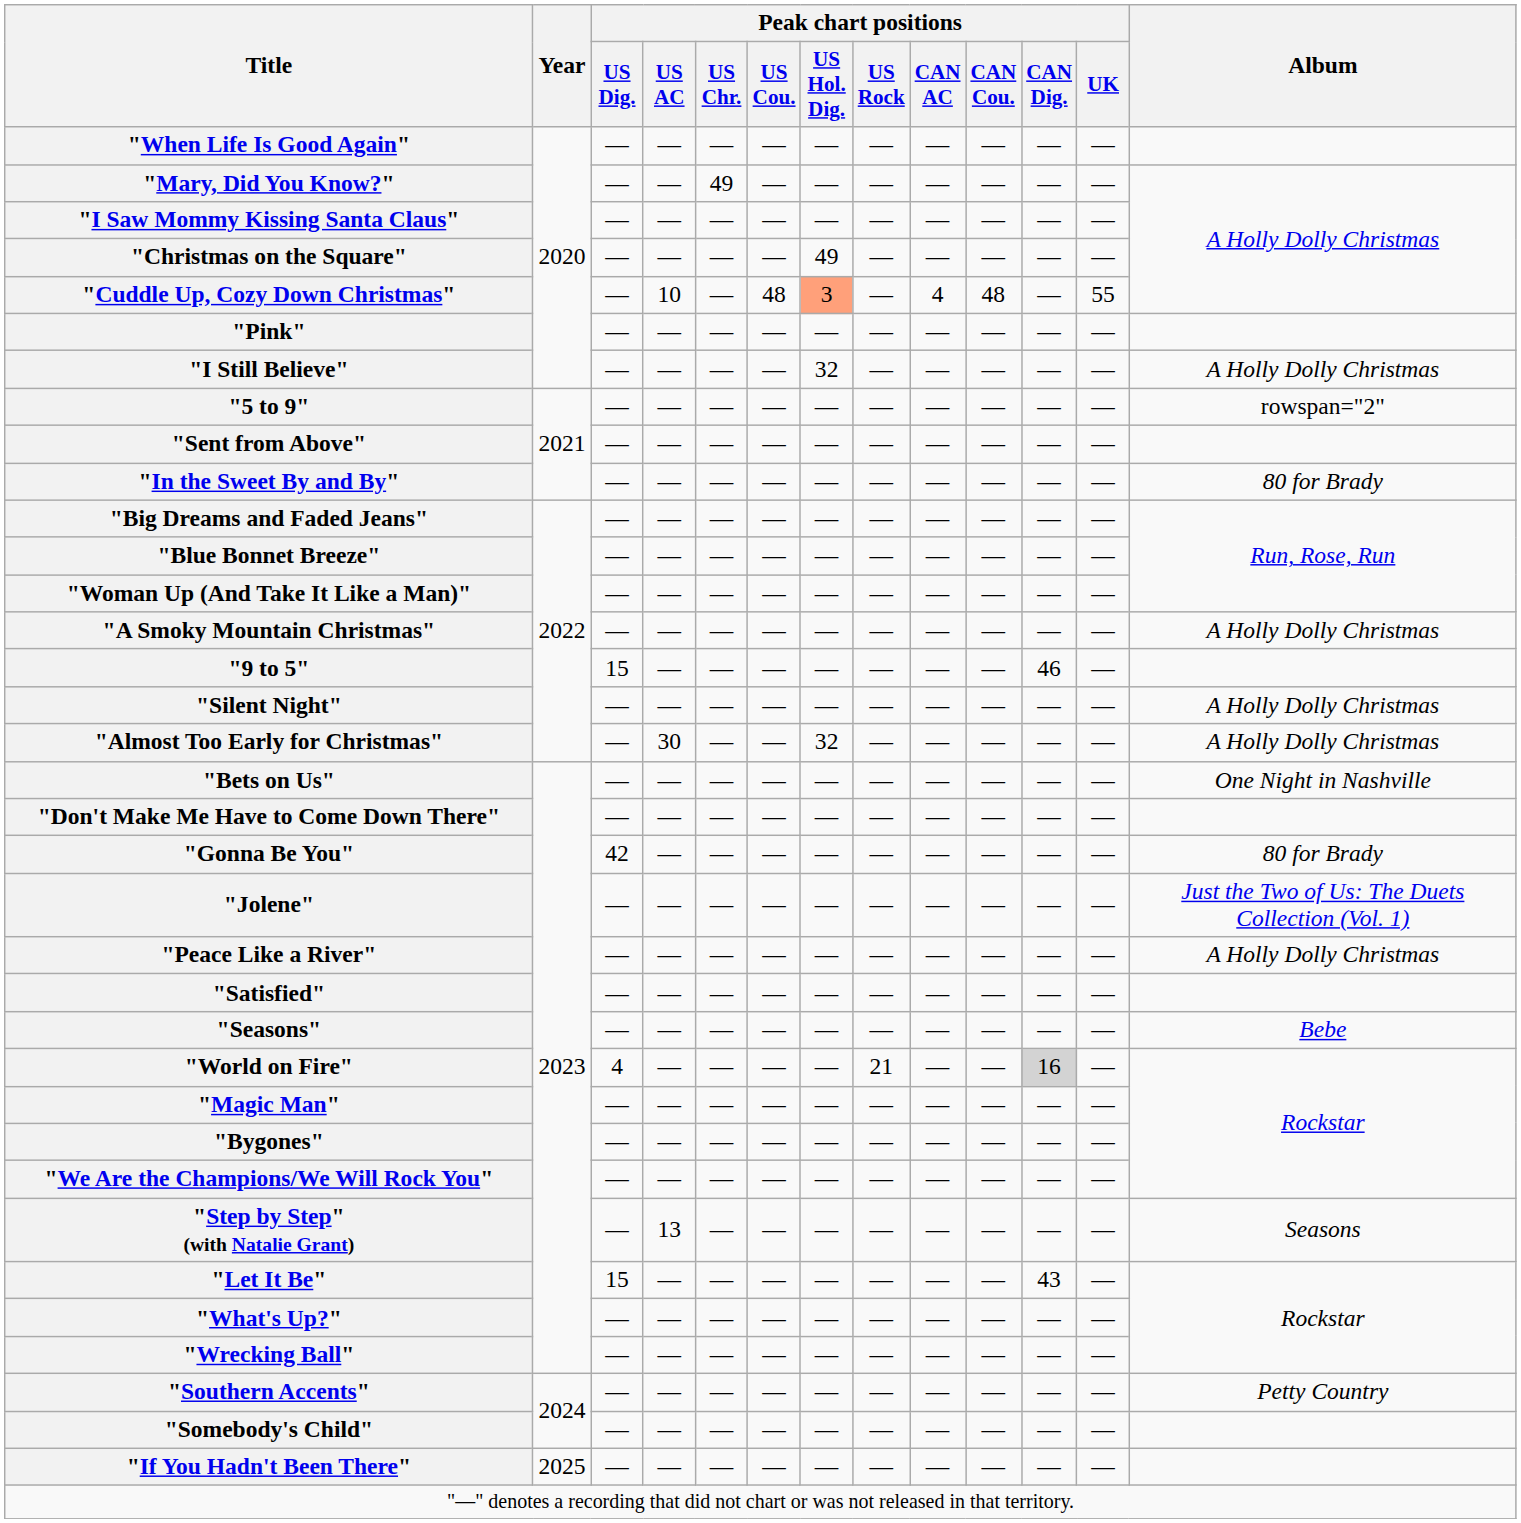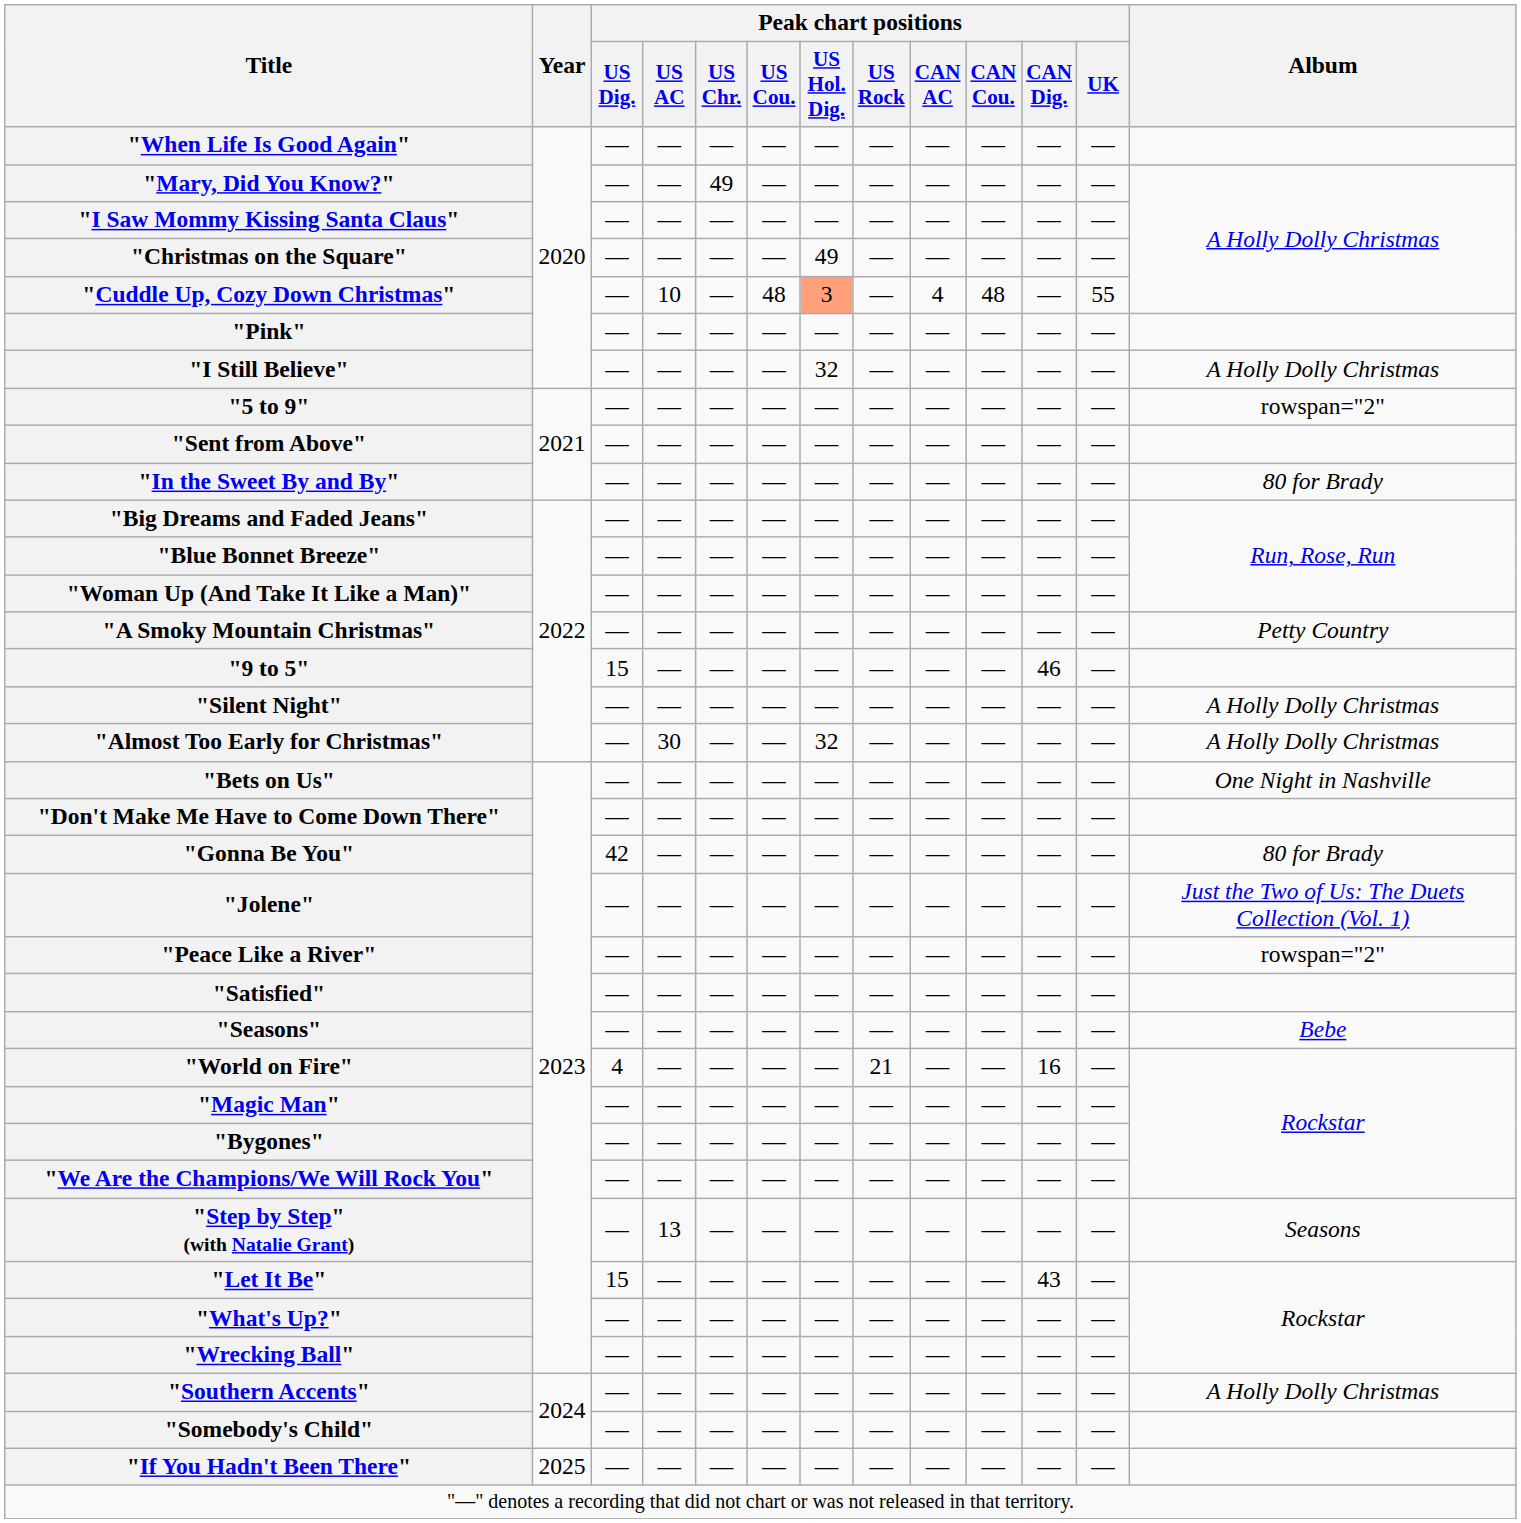(1323, 630) A Holly Dolly Christmas -> (1323, 630) Petty Country
(1323, 955) A Holly Dolly Christmas -> (1323, 955) rowspan="2"
(1049, 1067) lightgrey background -> (1049, 1067) no background
(1323, 1391) Petty Country -> (1323, 1391) A Holly Dolly Christmas
